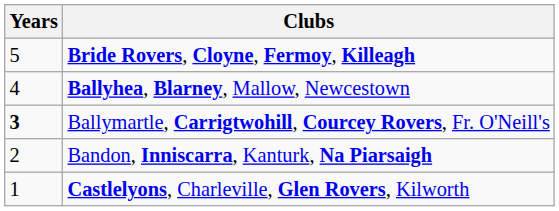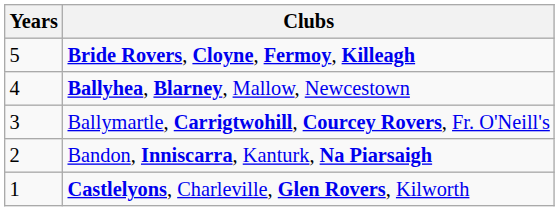(14, 122) bold -> (14, 122) normal
